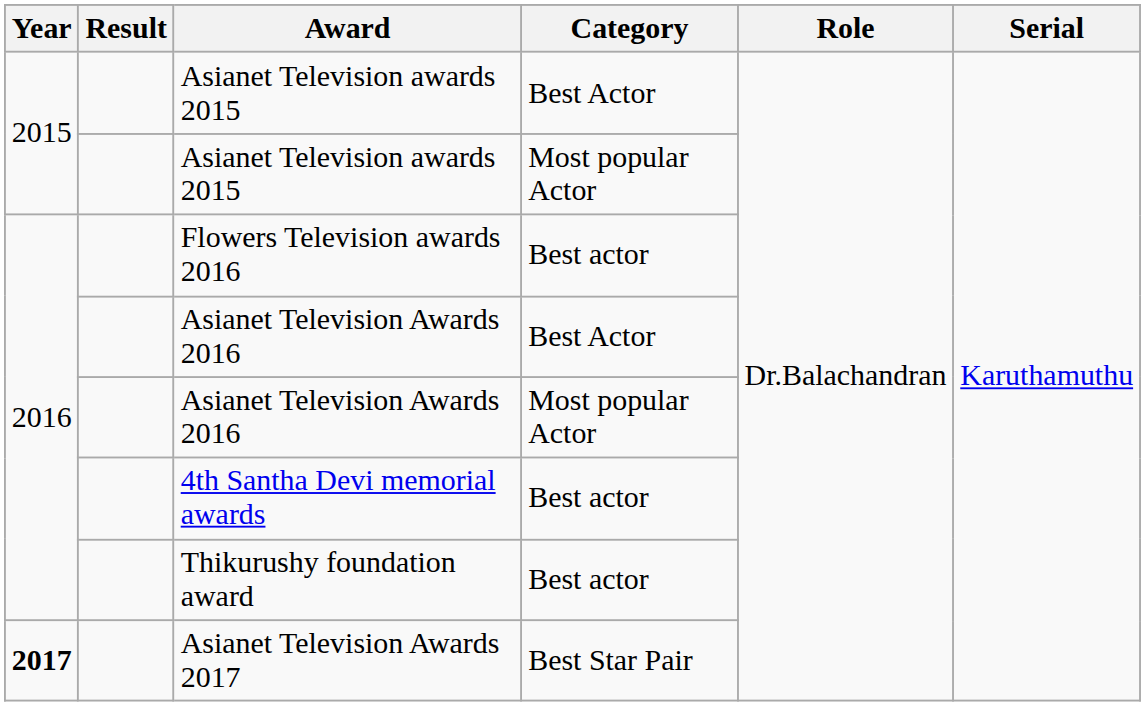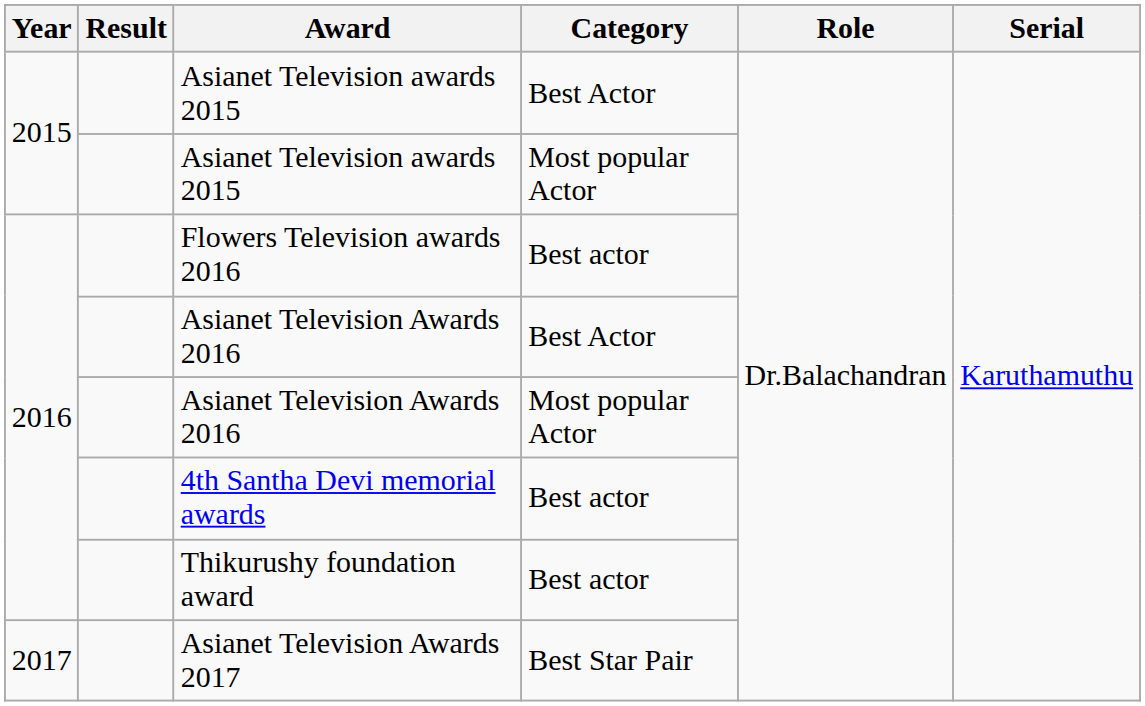(42, 660) bold -> (42, 660) normal
